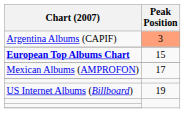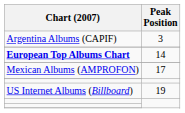(161, 39) lightsalmon background -> (161, 39) no background
(161, 54) 15 -> (161, 54) 14
